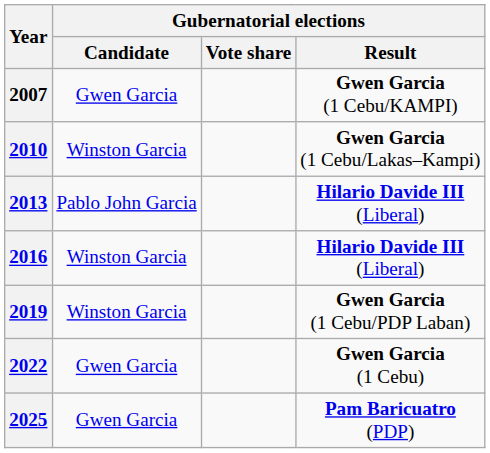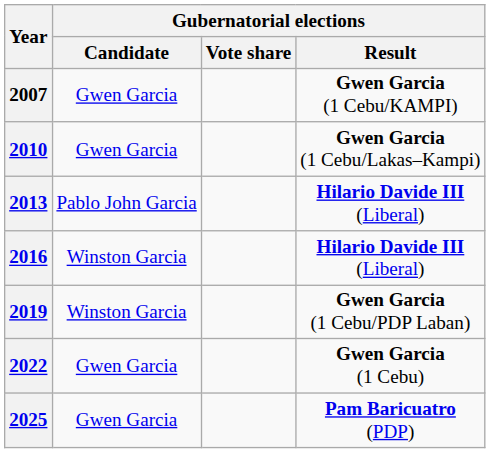(127, 149) Winston Garcia -> (127, 149) Gwen Garcia
